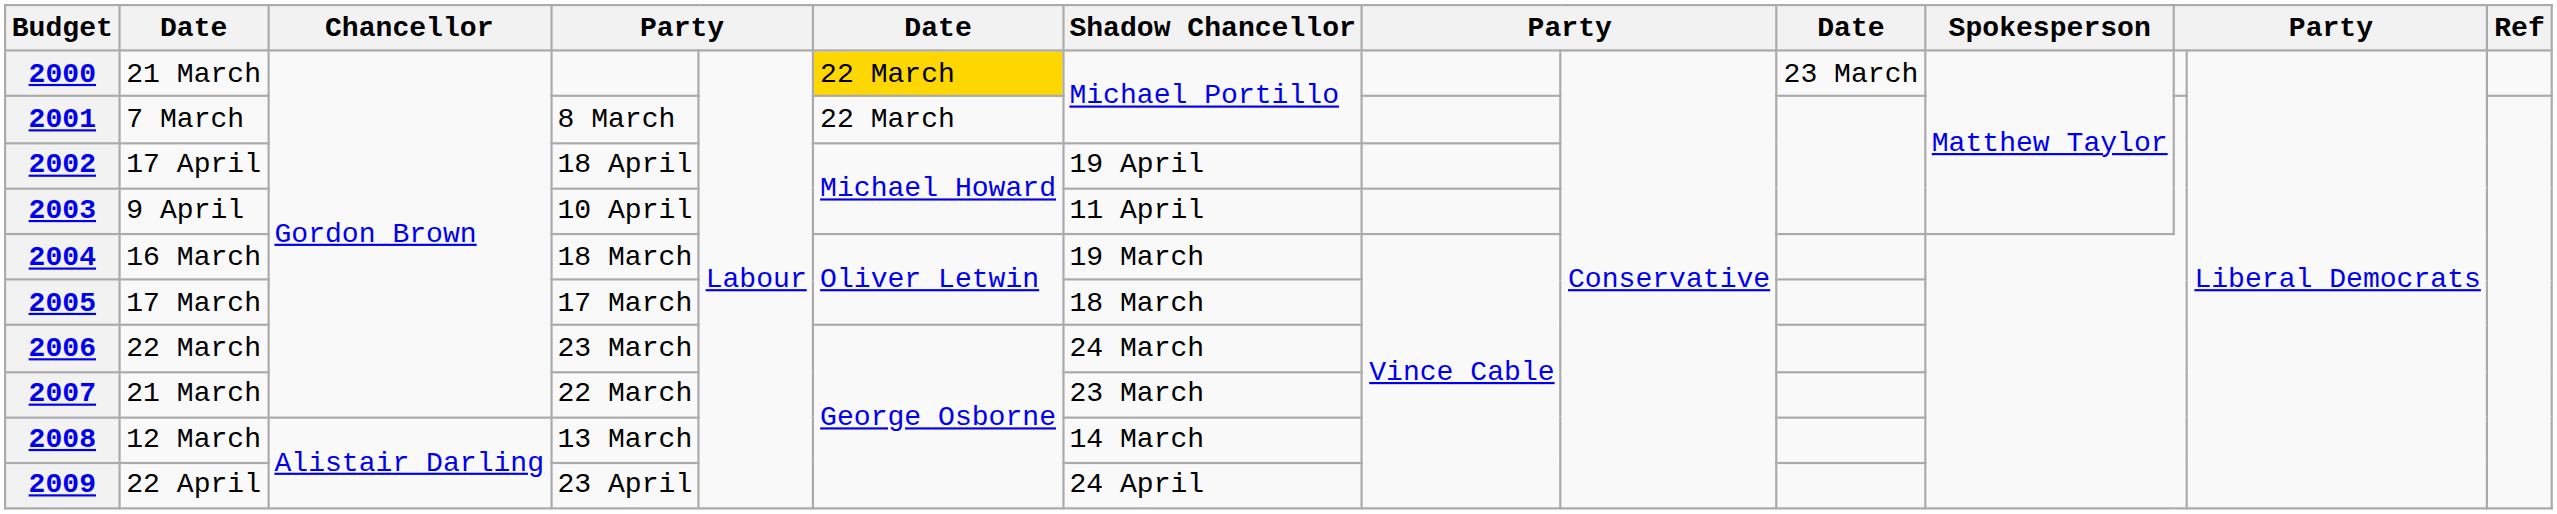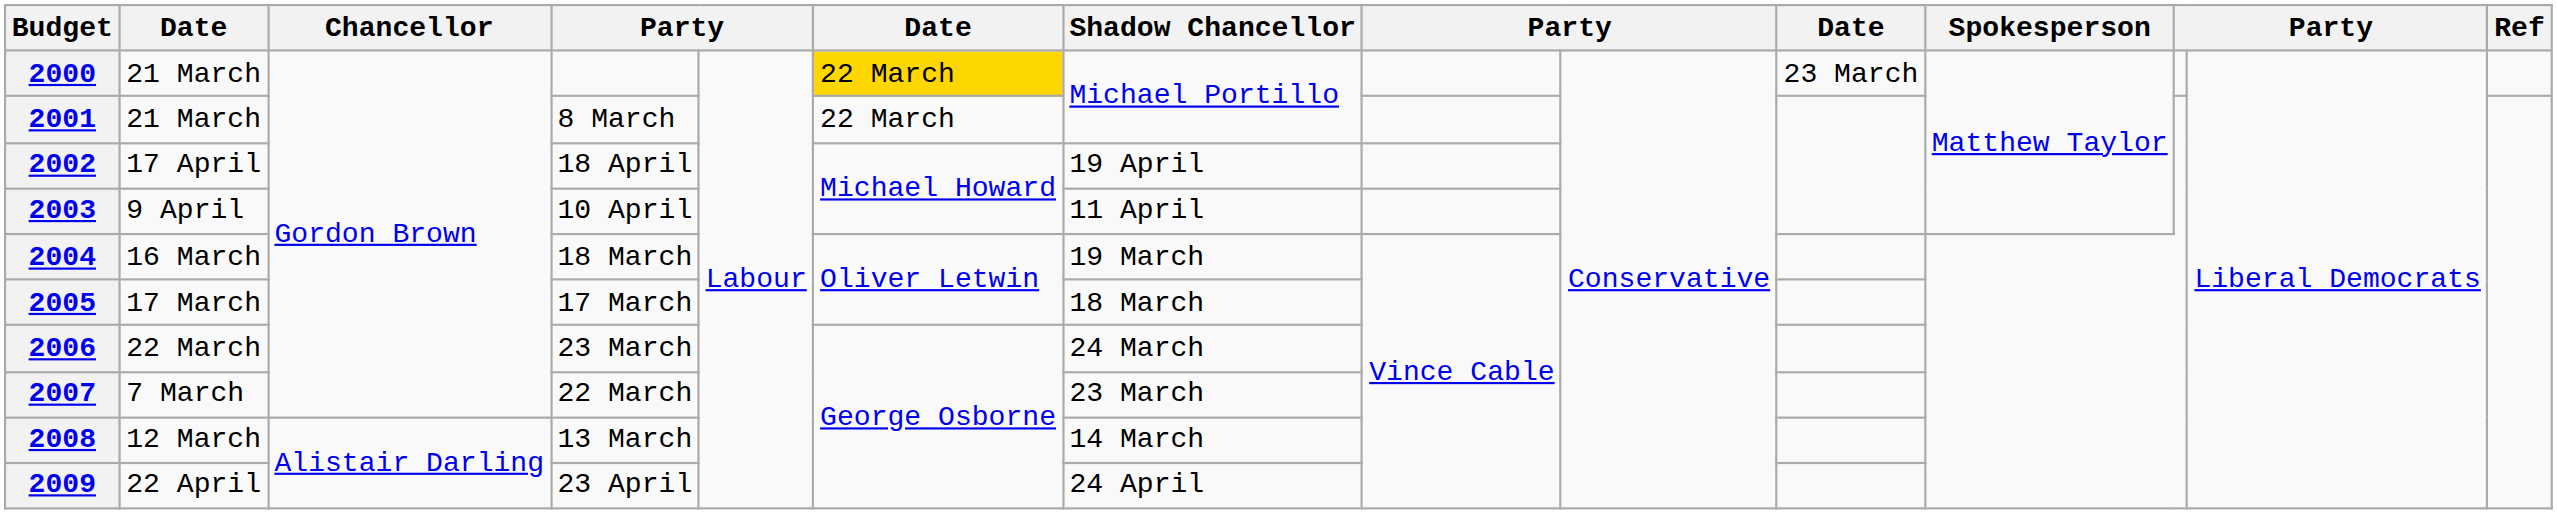(185, 119) 7 March -> (194, 119) 21 March
(194, 394) 21 March -> (185, 394) 7 March
